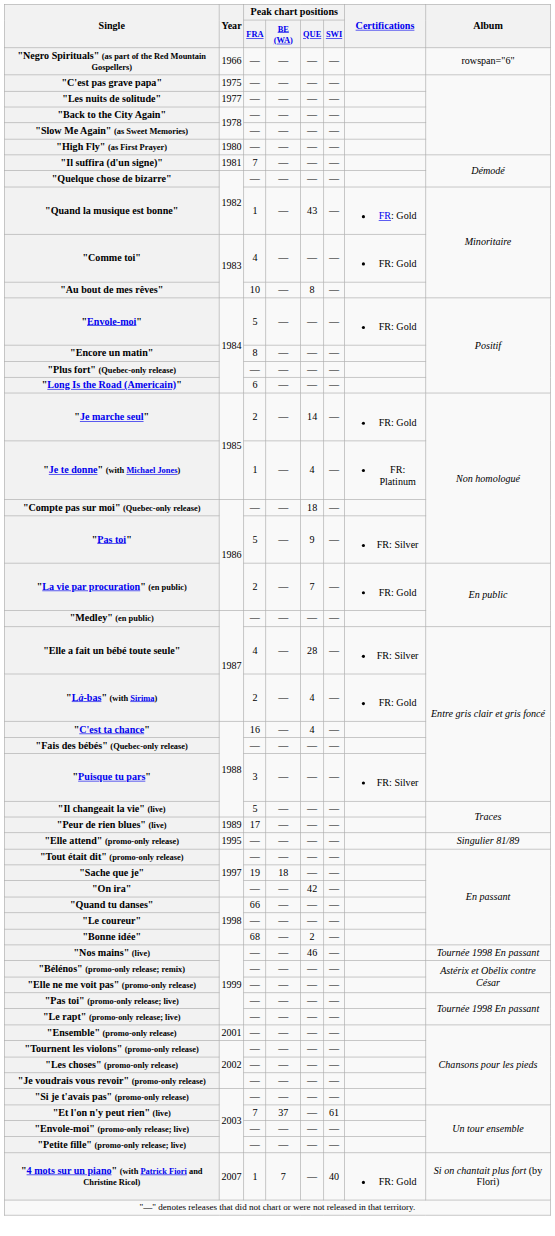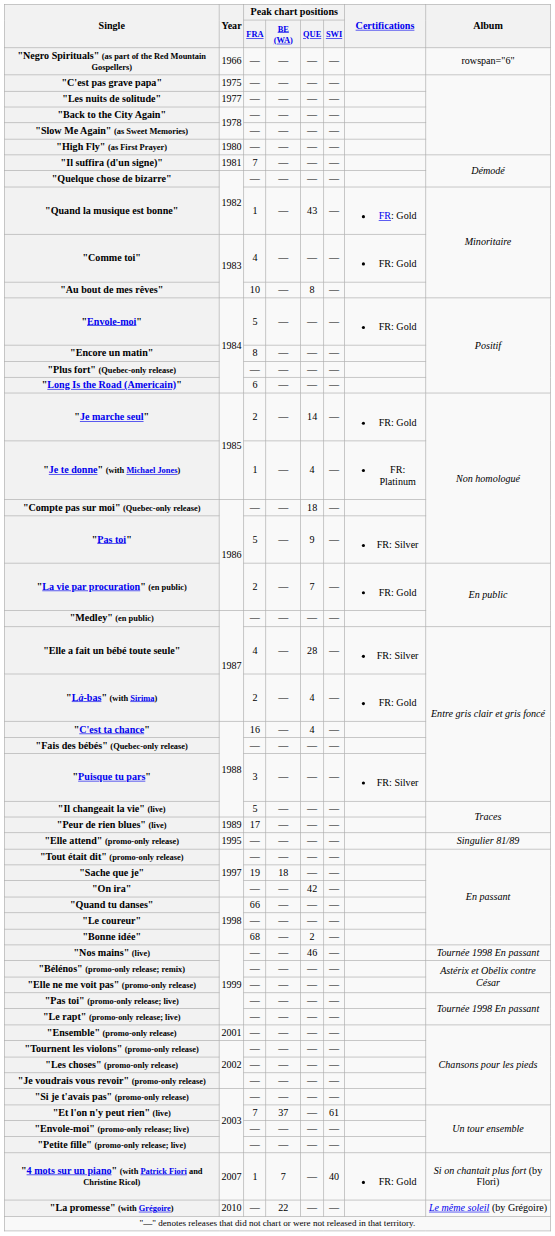+ row: (112, 1208)
